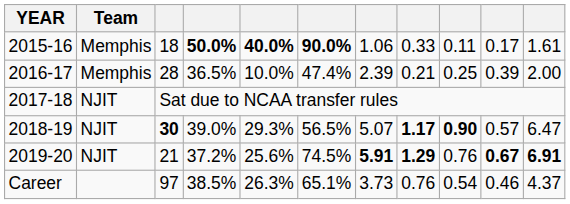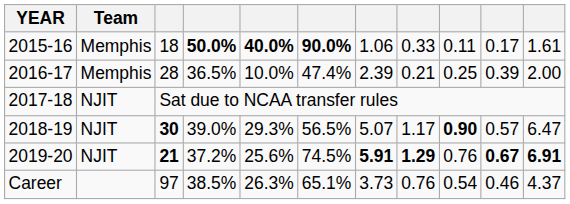(418, 128) bold -> (418, 128) normal
(169, 156) normal -> (169, 156) bold
